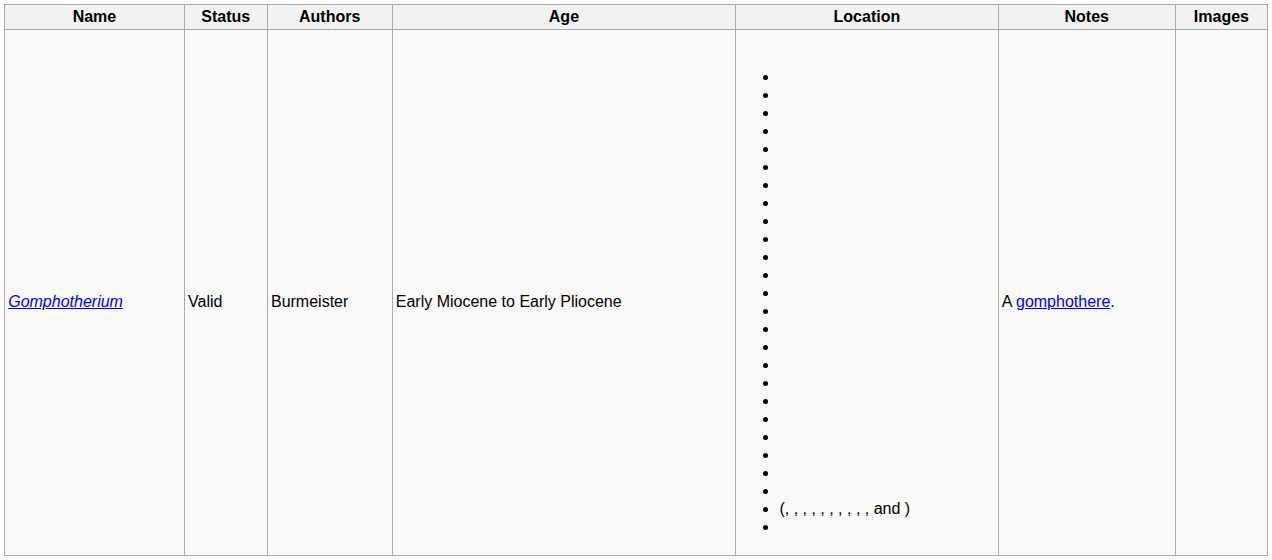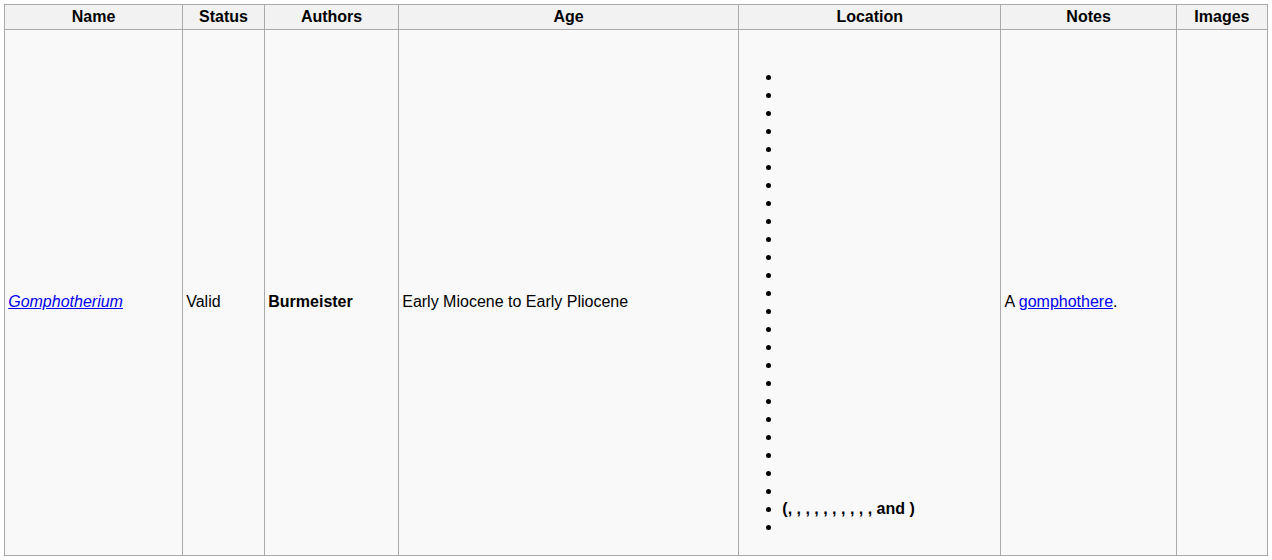(310, 301) normal -> (311, 301) bold
(867, 302) normal -> (870, 302) bold
